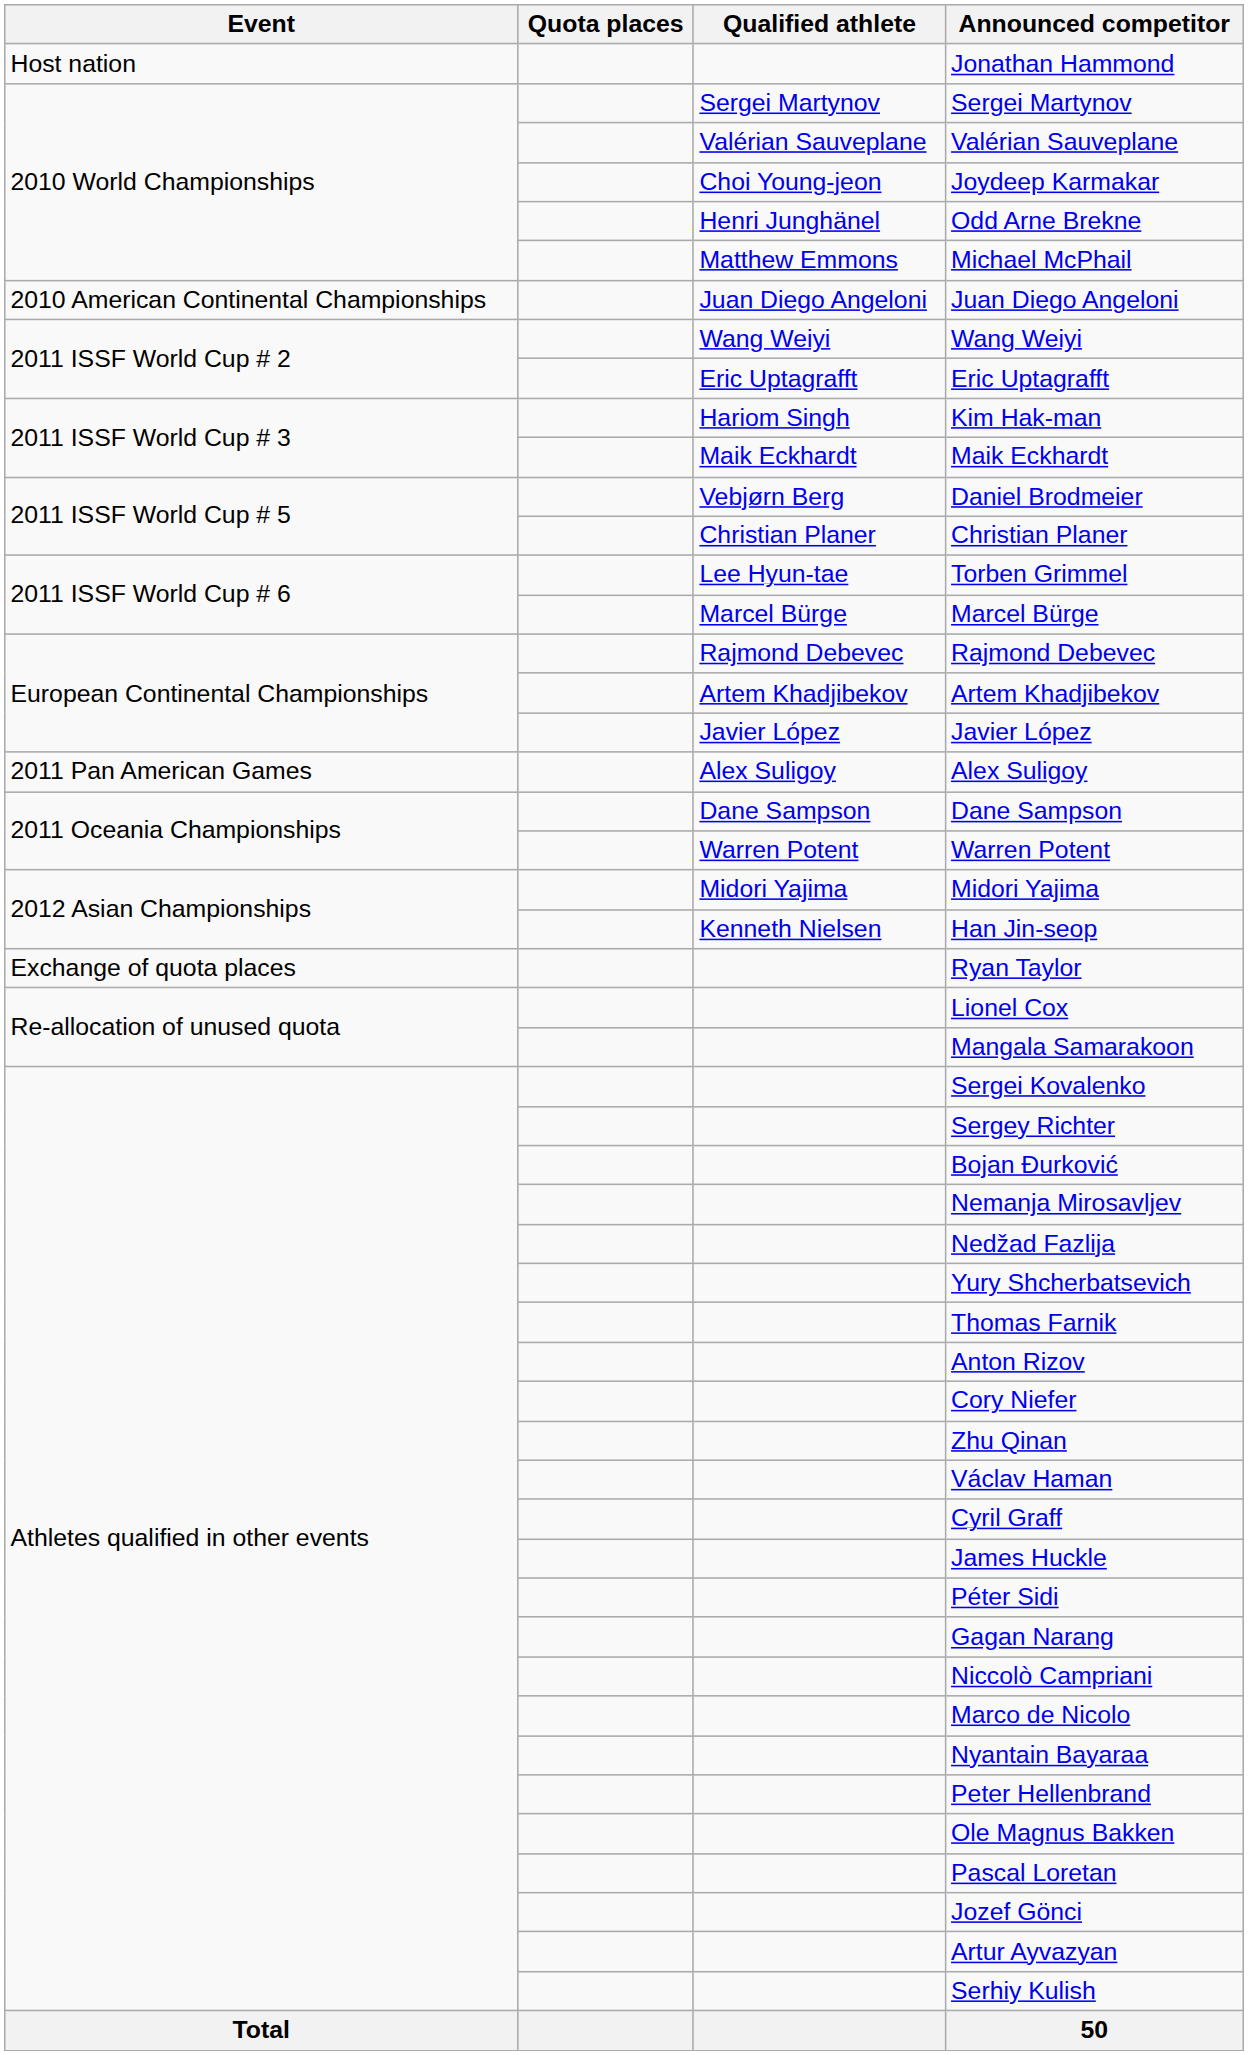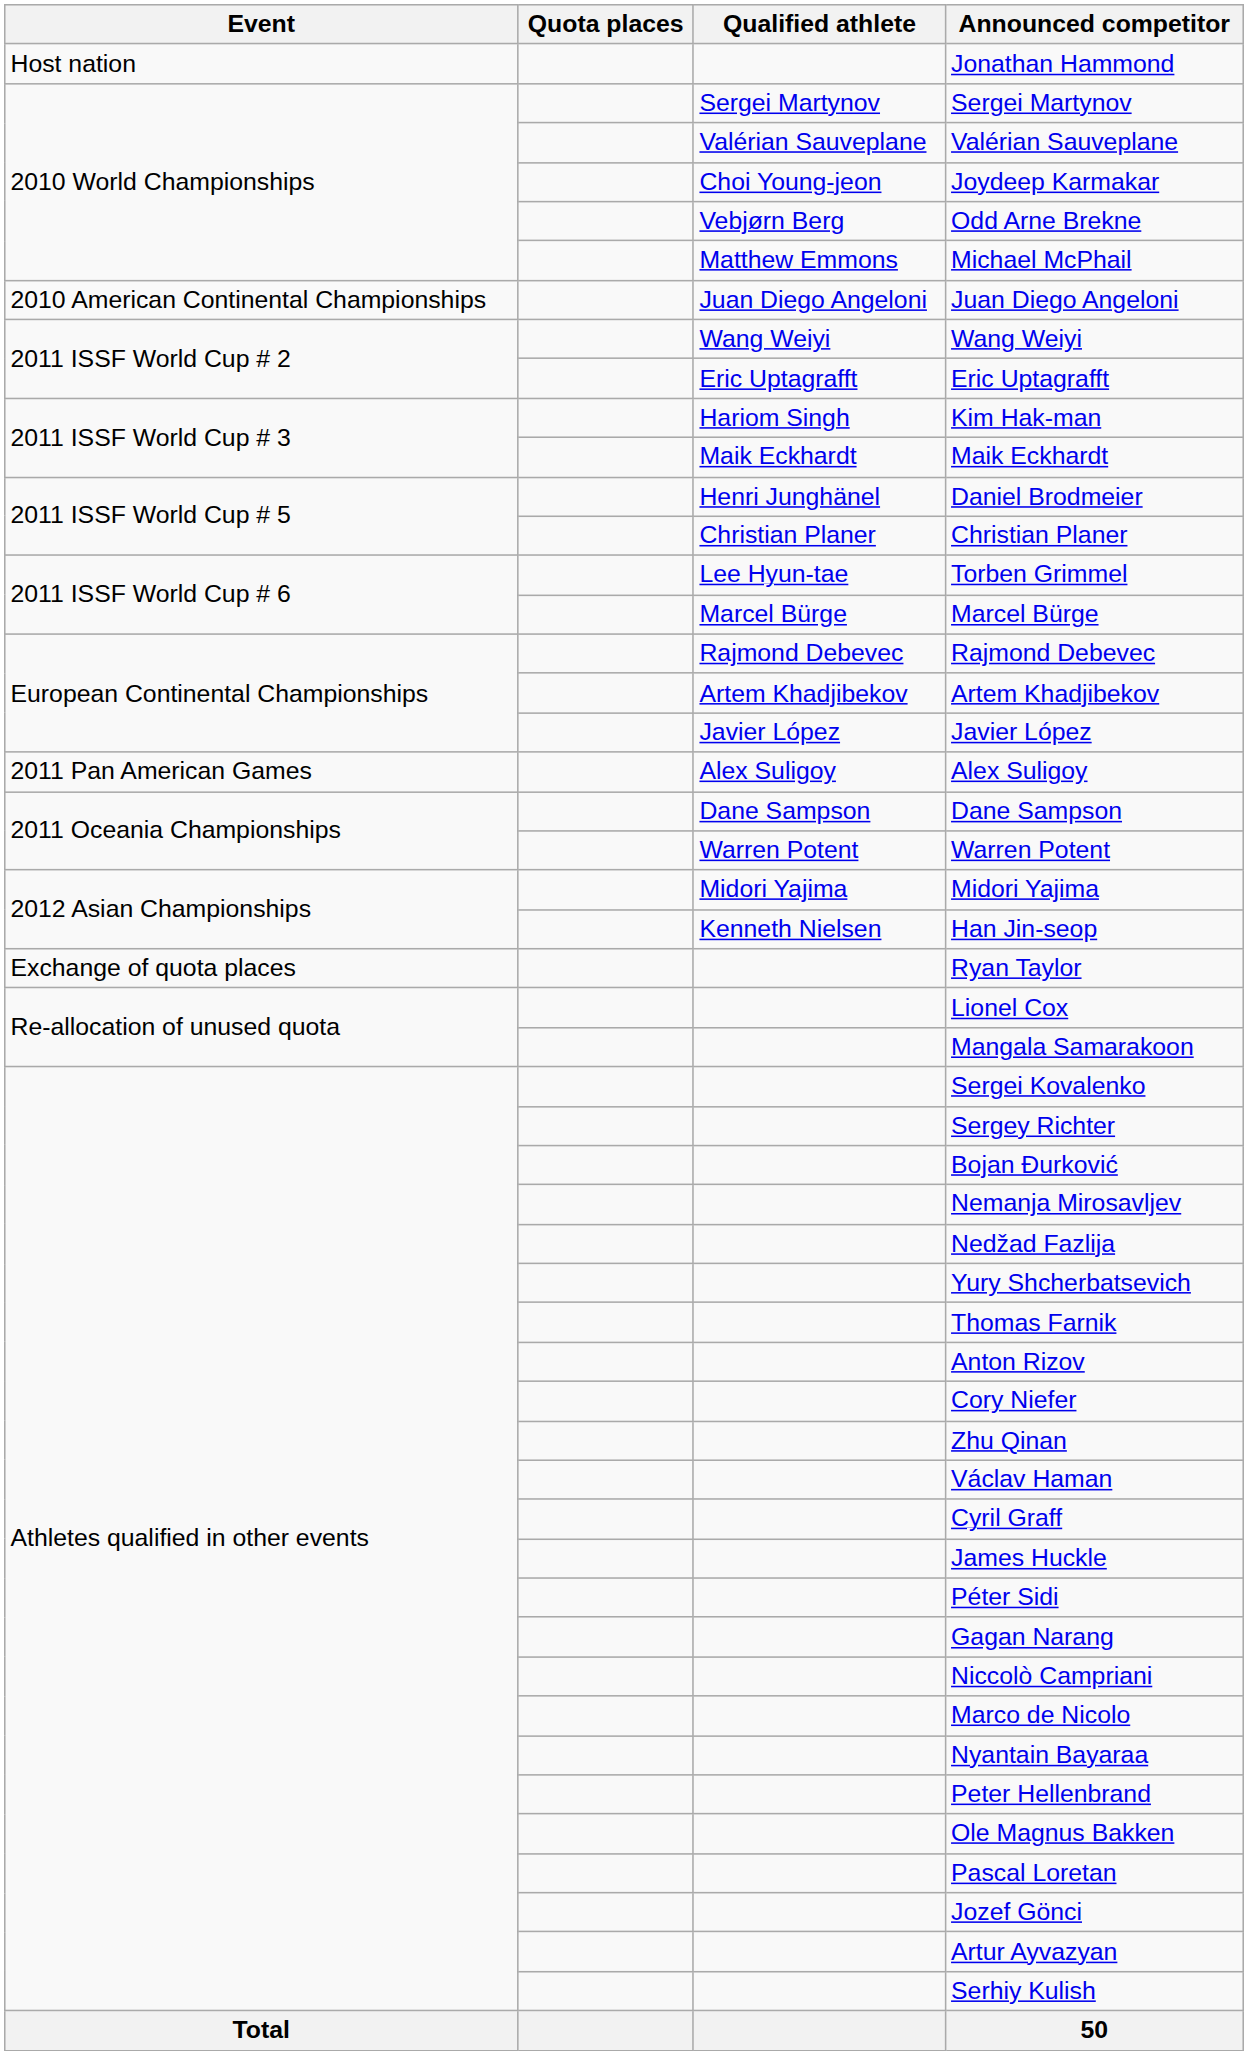(790, 220) Henri Junghänel -> (772, 220) Vebjørn Berg
(772, 496) Vebjørn Berg -> (790, 496) Henri Junghänel
